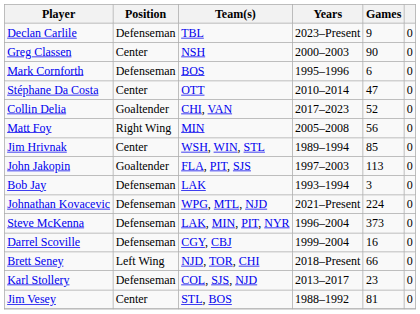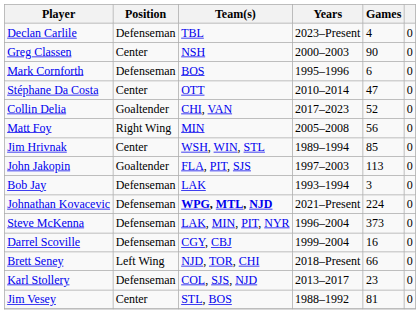(369, 33) 9 -> (369, 33) 4
(224, 204) normal -> (227, 204) bold
